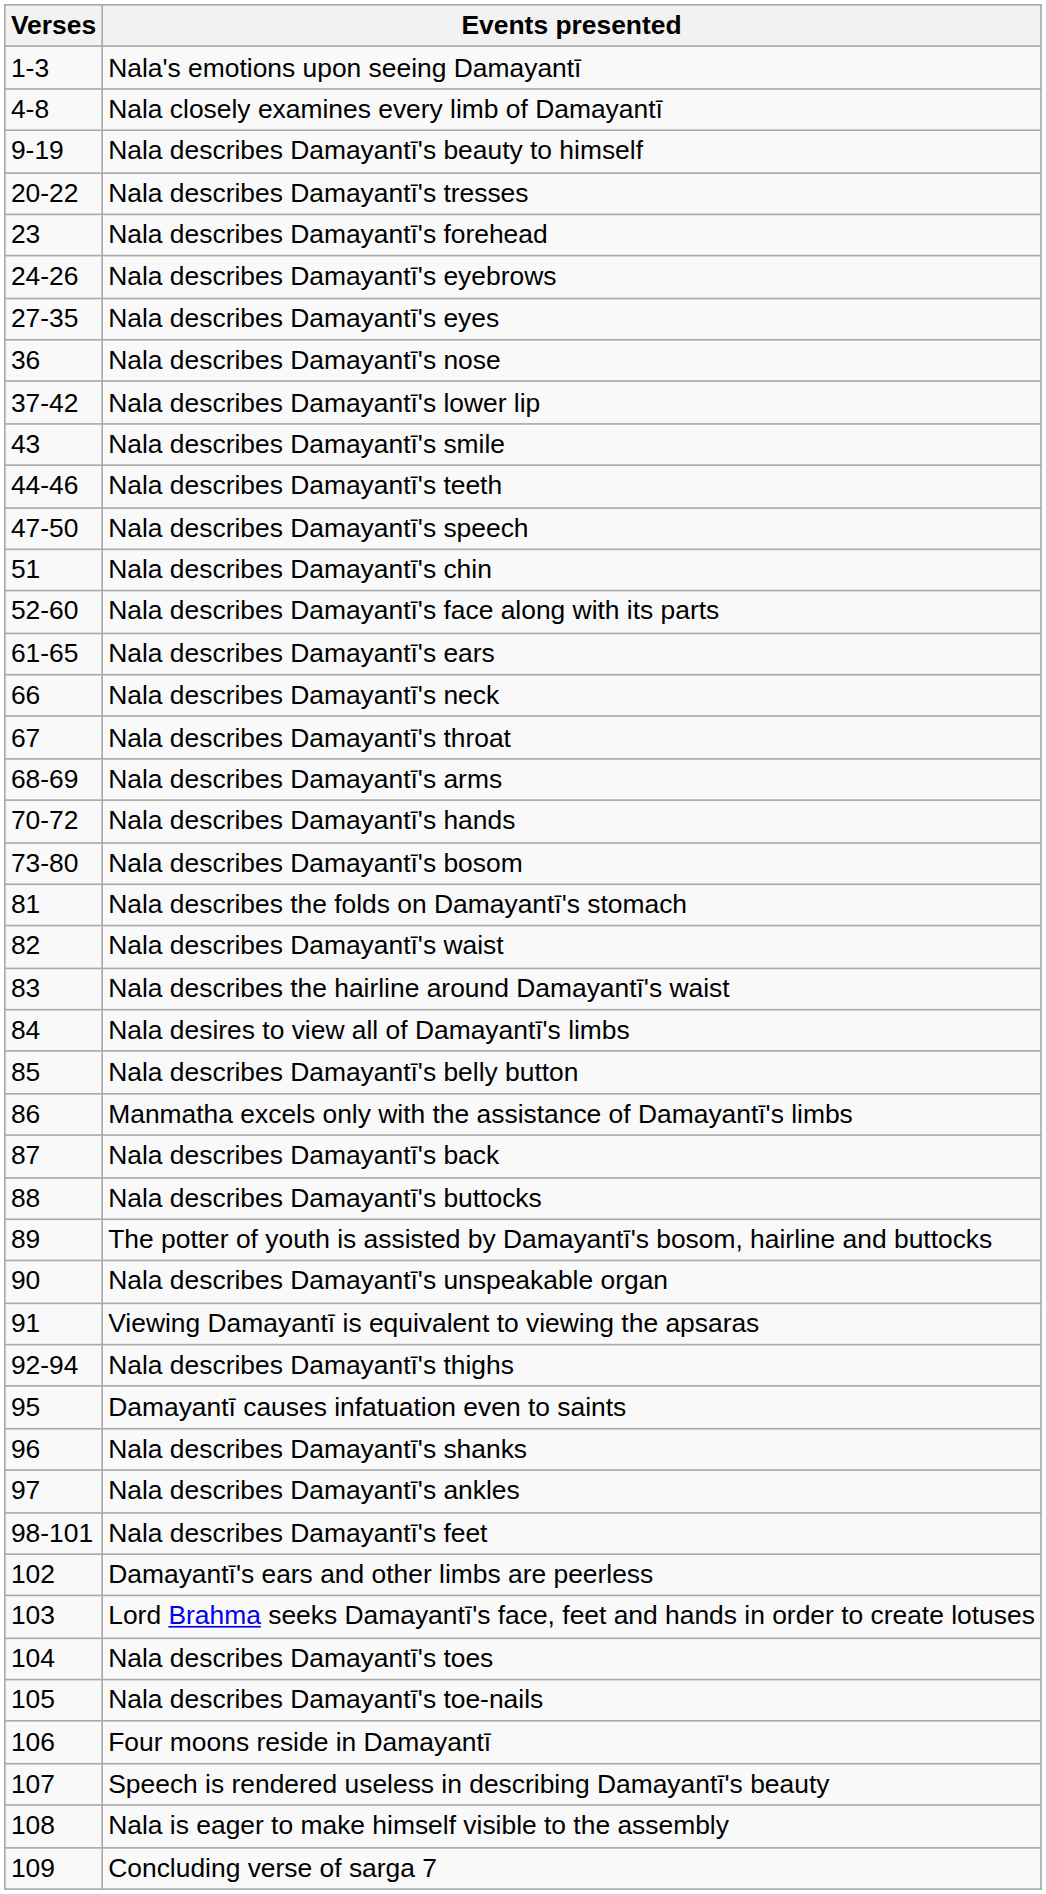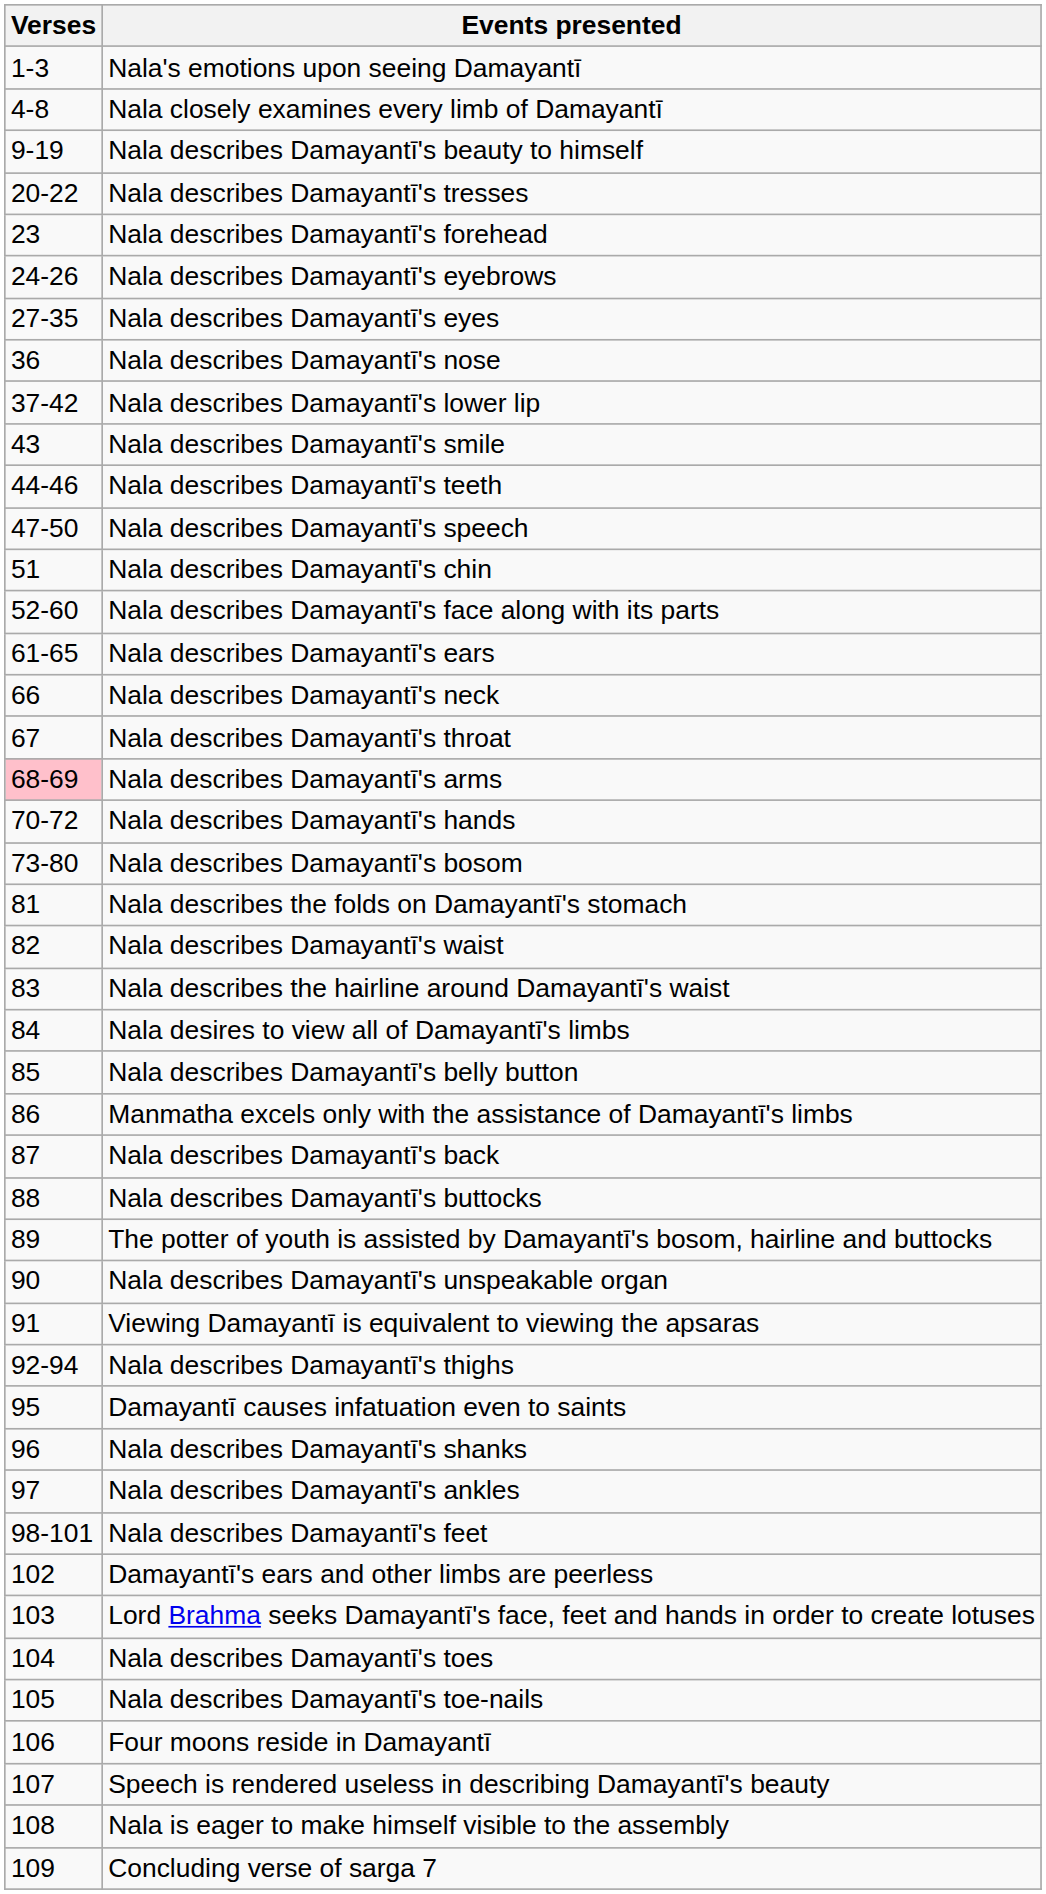(45, 779) no background -> (45, 779) pink background
